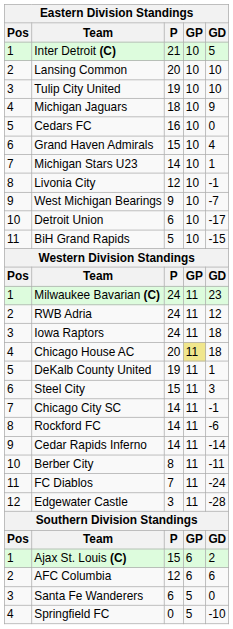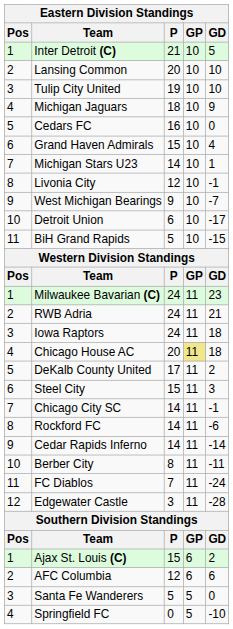(215, 314) 12 -> (215, 314) 21
(174, 370) 19 -> (174, 370) 17
(212, 370) 1 -> (212, 370) 2
(170, 595) 6 -> (170, 595) 5
